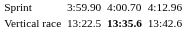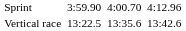(124, 23) bold -> (124, 23) normal
